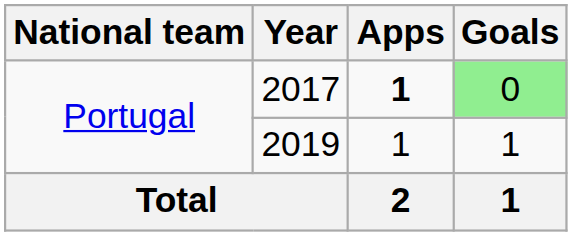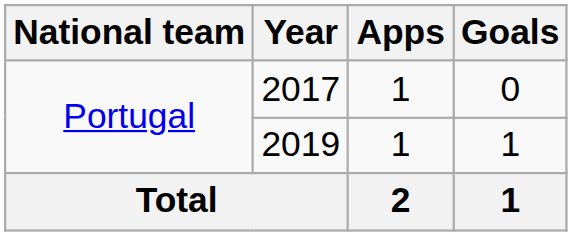(401, 88) bold -> (401, 88) normal
(510, 88) lightgreen background -> (510, 88) no background
